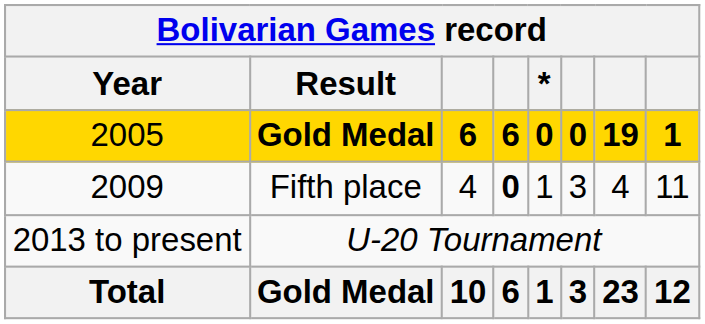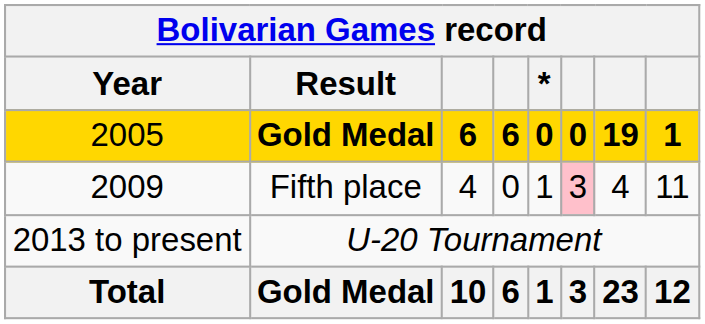(511, 187) bold -> (511, 187) normal
(578, 187) no background -> (578, 187) pink background
